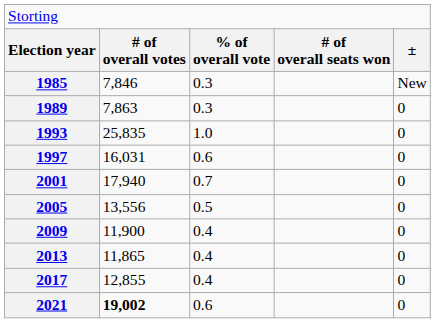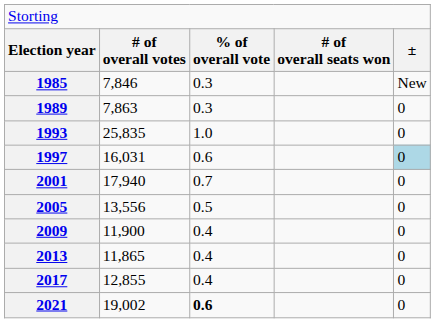(401, 157) no background -> (401, 157) lightblue background
(124, 305) bold -> (124, 305) normal
(203, 305) normal -> (203, 305) bold
